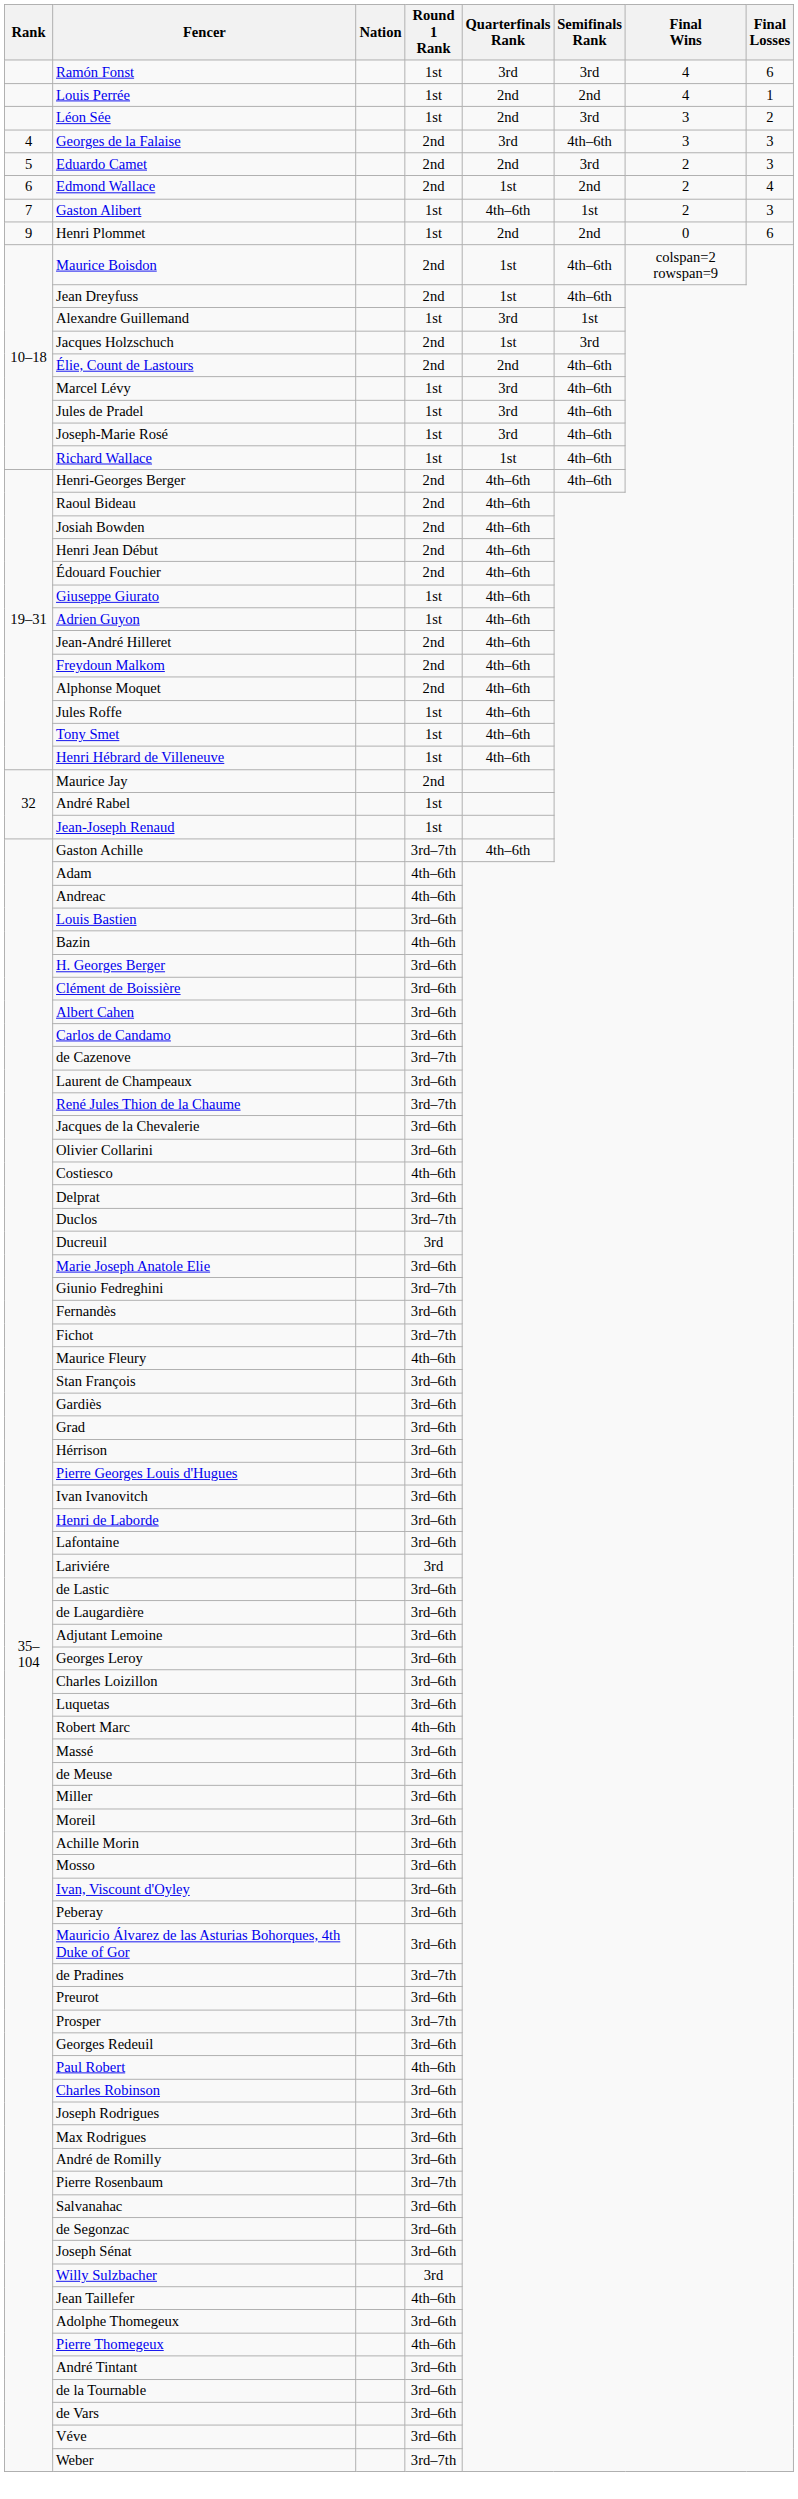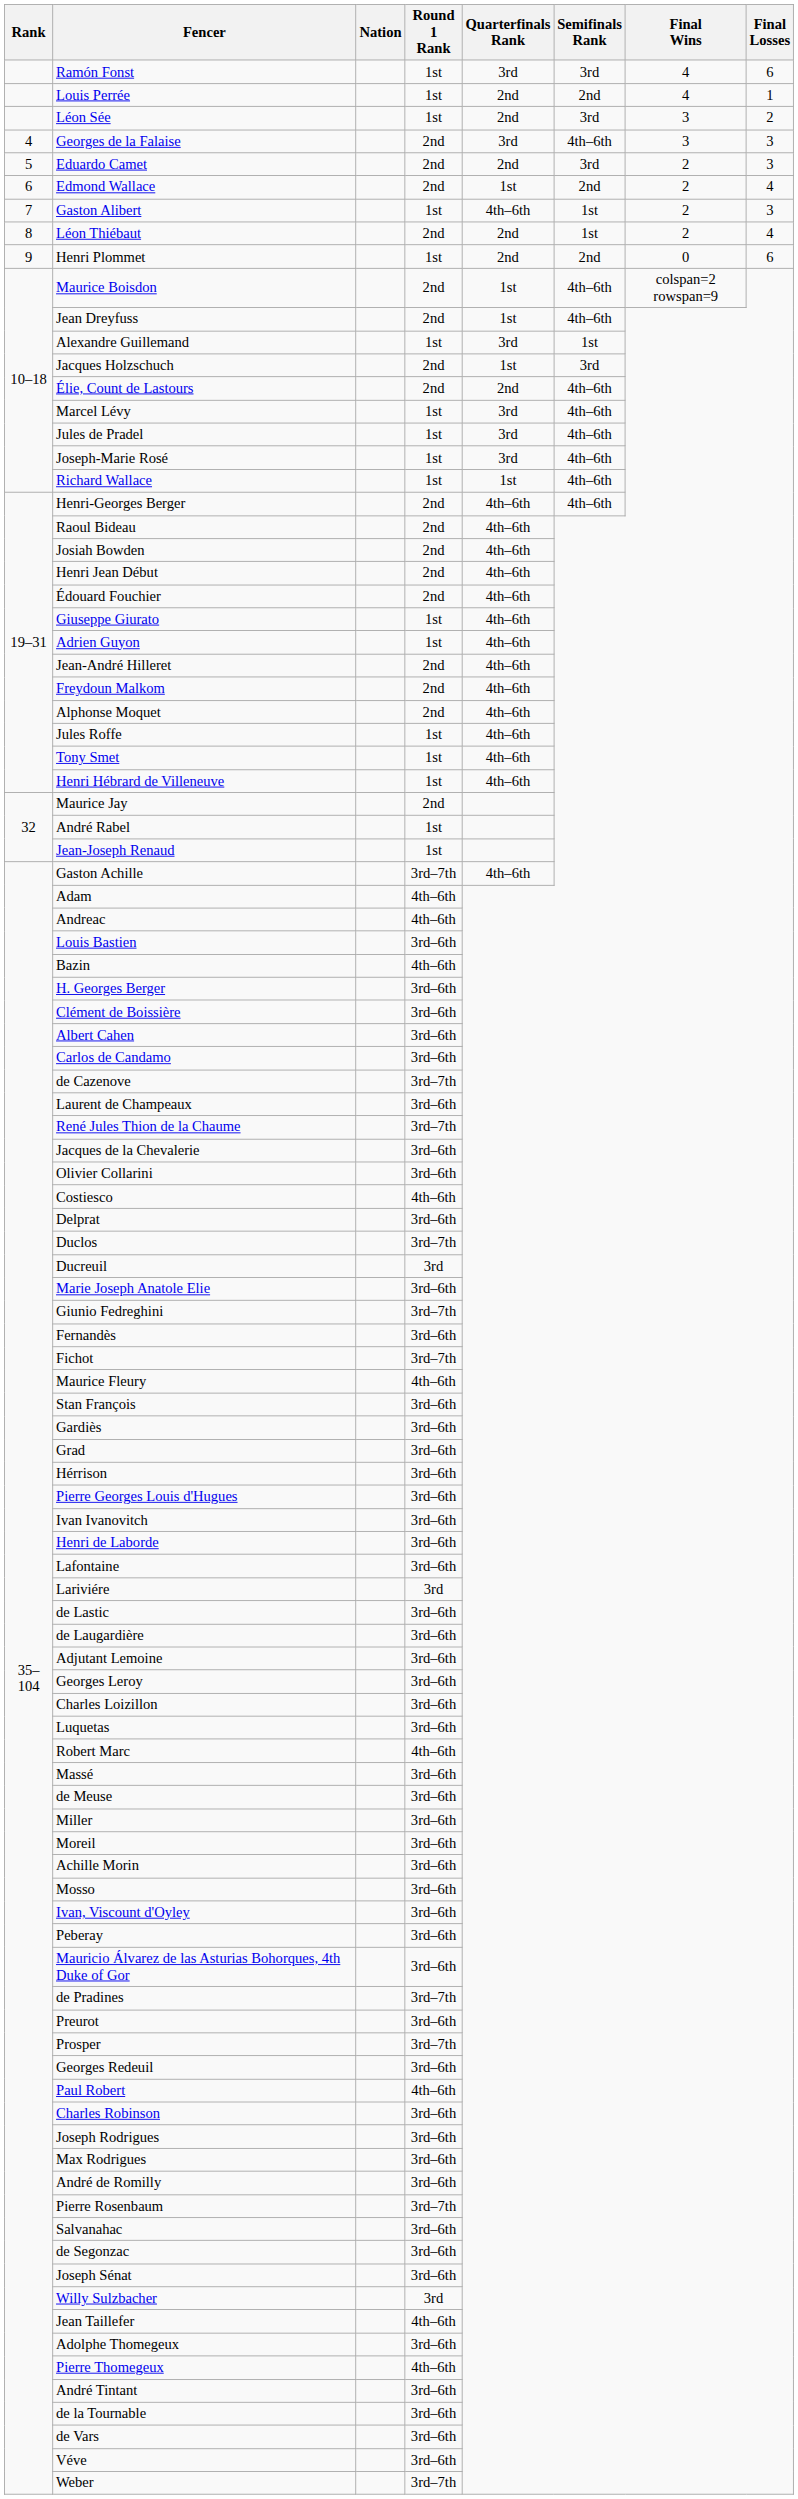+ row: (99, 233)
